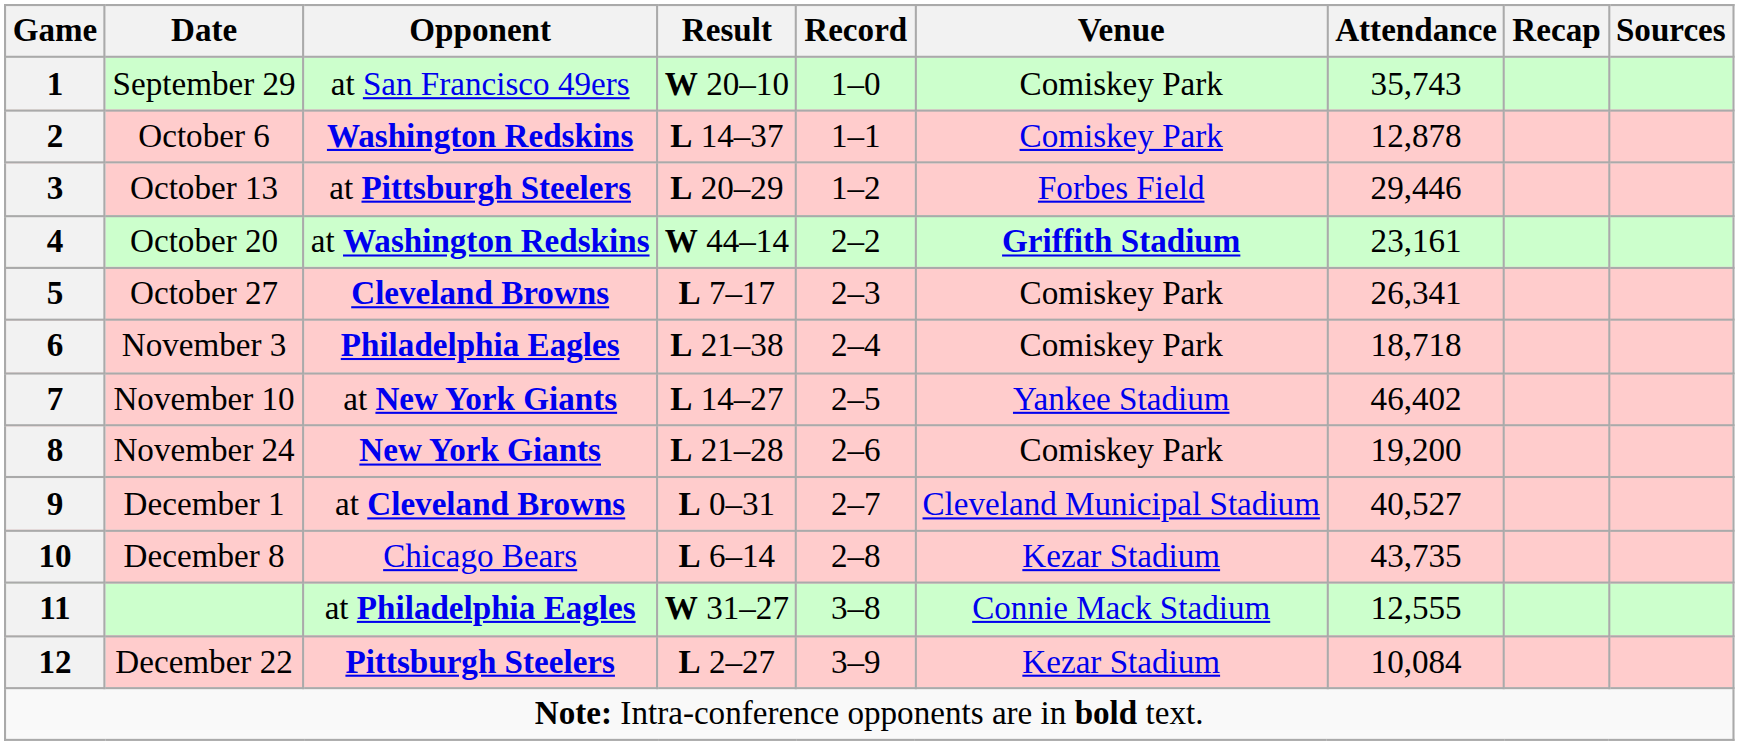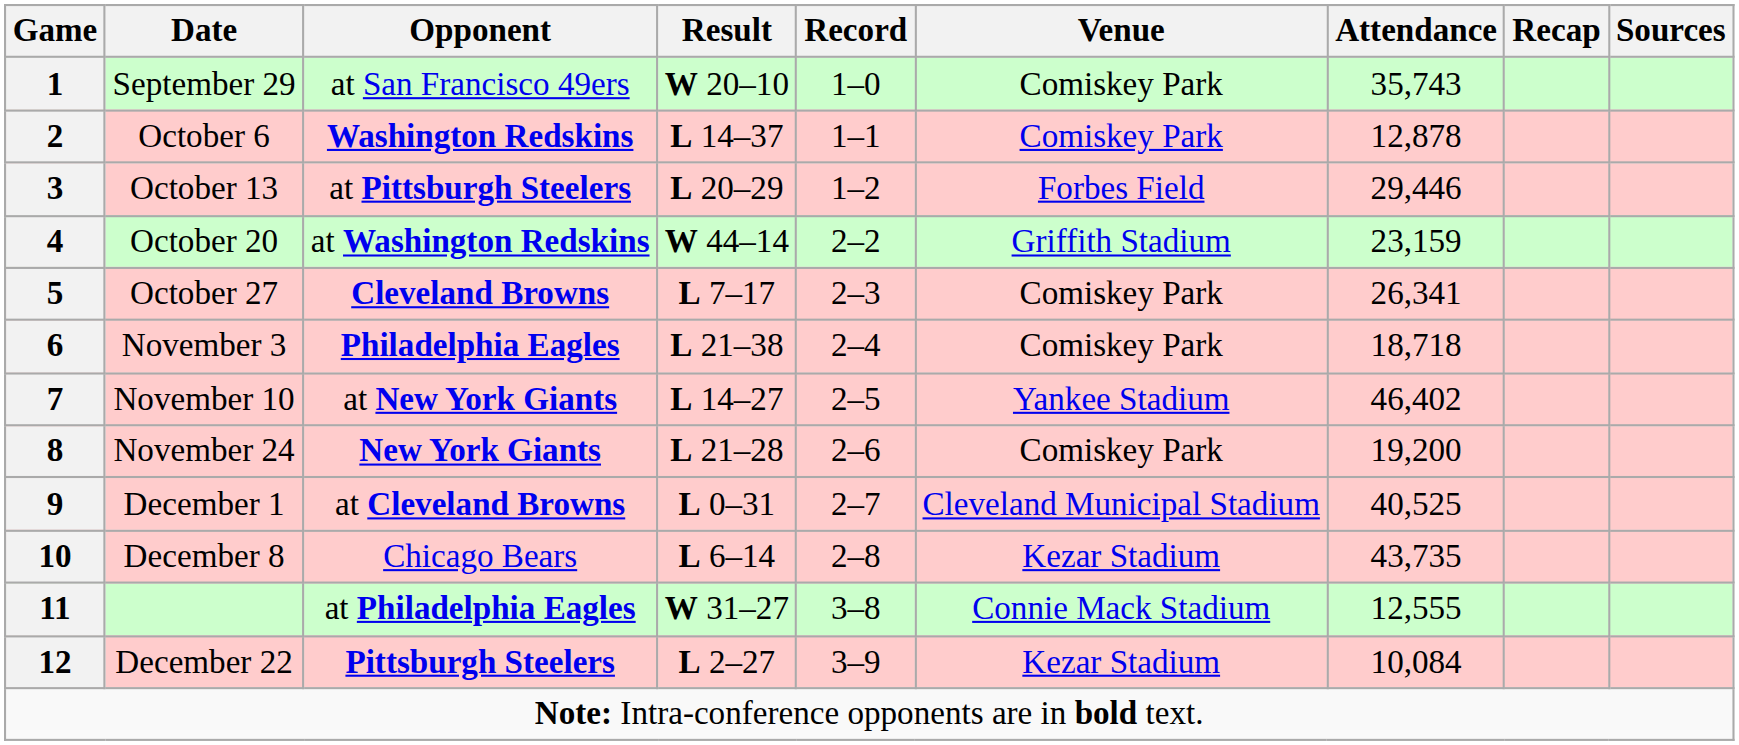(1121, 240) bold -> (1121, 240) normal
(1416, 240) 23,161 -> (1416, 240) 23,159
(1416, 503) 40,527 -> (1416, 503) 40,525
